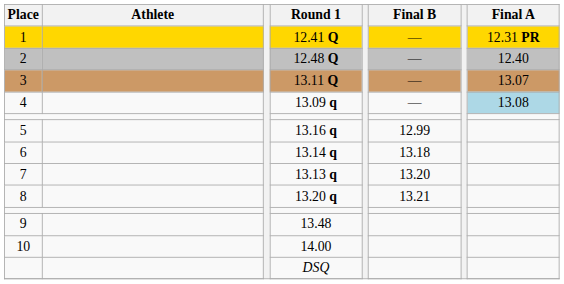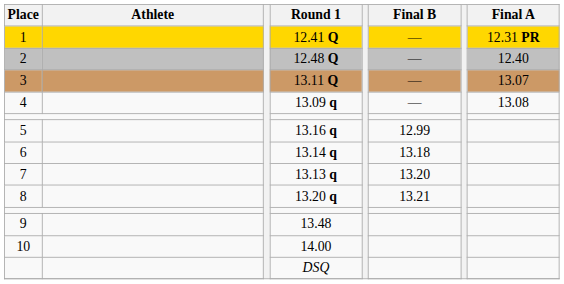(513, 102) lightblue background -> (513, 102) no background
